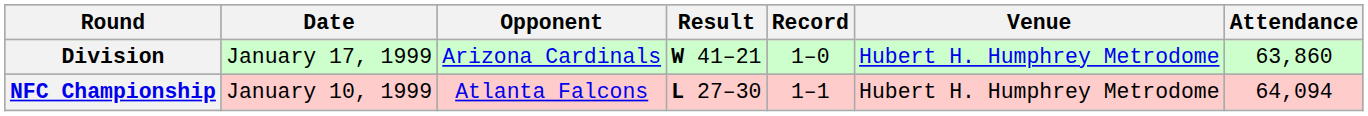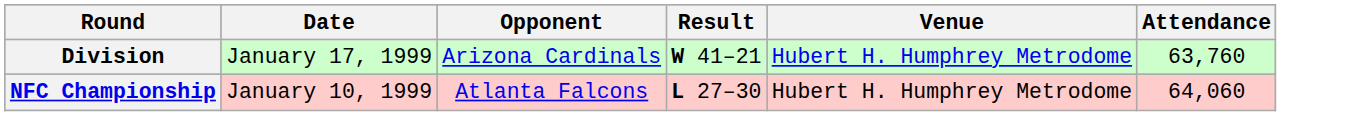- column: (810, 22)
(1294, 57) 63,860 -> (1207, 57) 63,760
(1294, 92) 64,094 -> (1207, 92) 64,060
